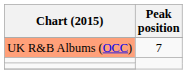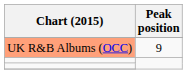(159, 47) 7 -> (159, 47) 9
